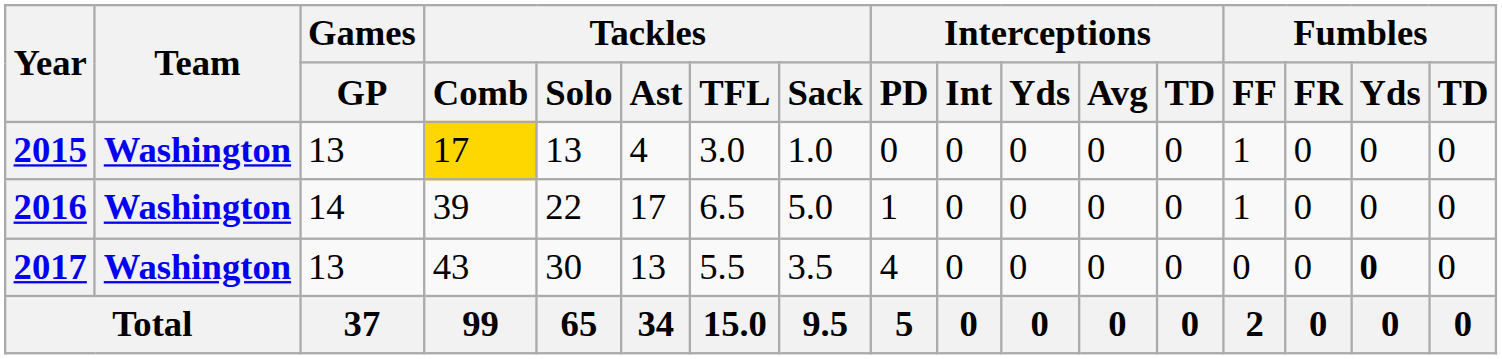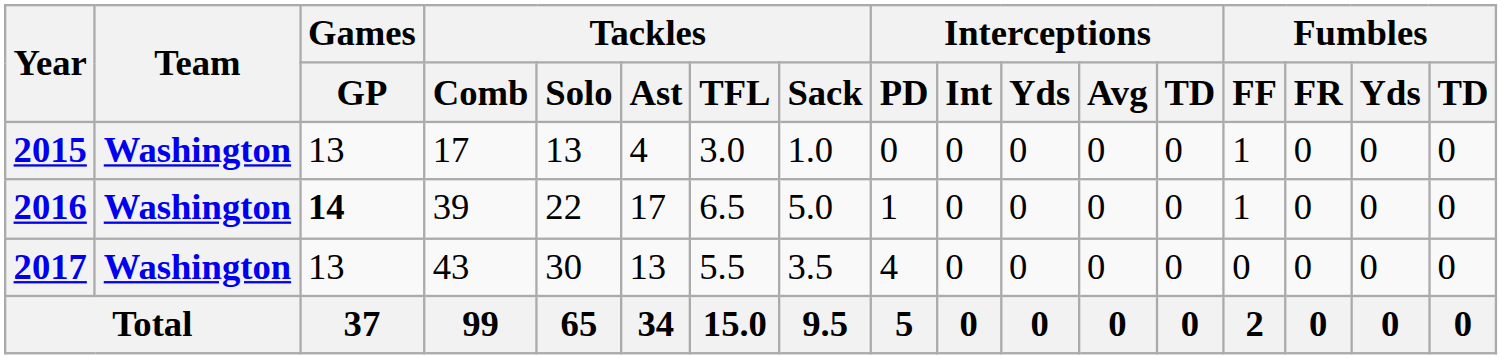(451, 149) gold background -> (451, 149) no background
(326, 207) normal -> (326, 207) bold
(1369, 265) bold -> (1369, 265) normal
